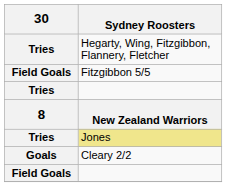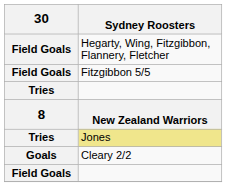(41, 49) Tries -> (41, 49) Field Goals
